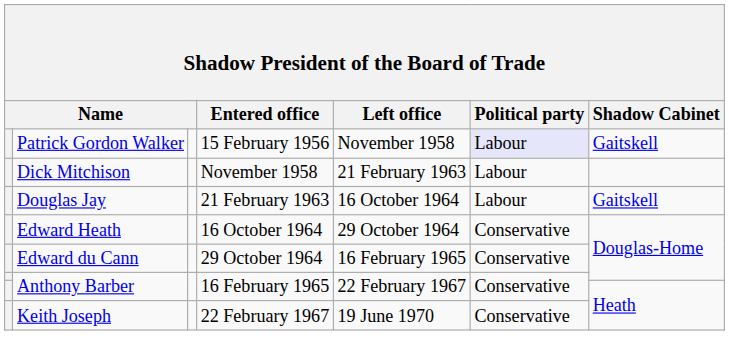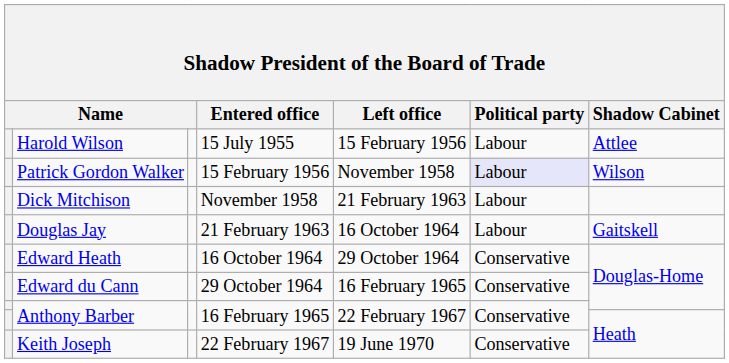+ row: (70, 143)
(625, 143) Gaitskell -> (618, 172) Wilson
